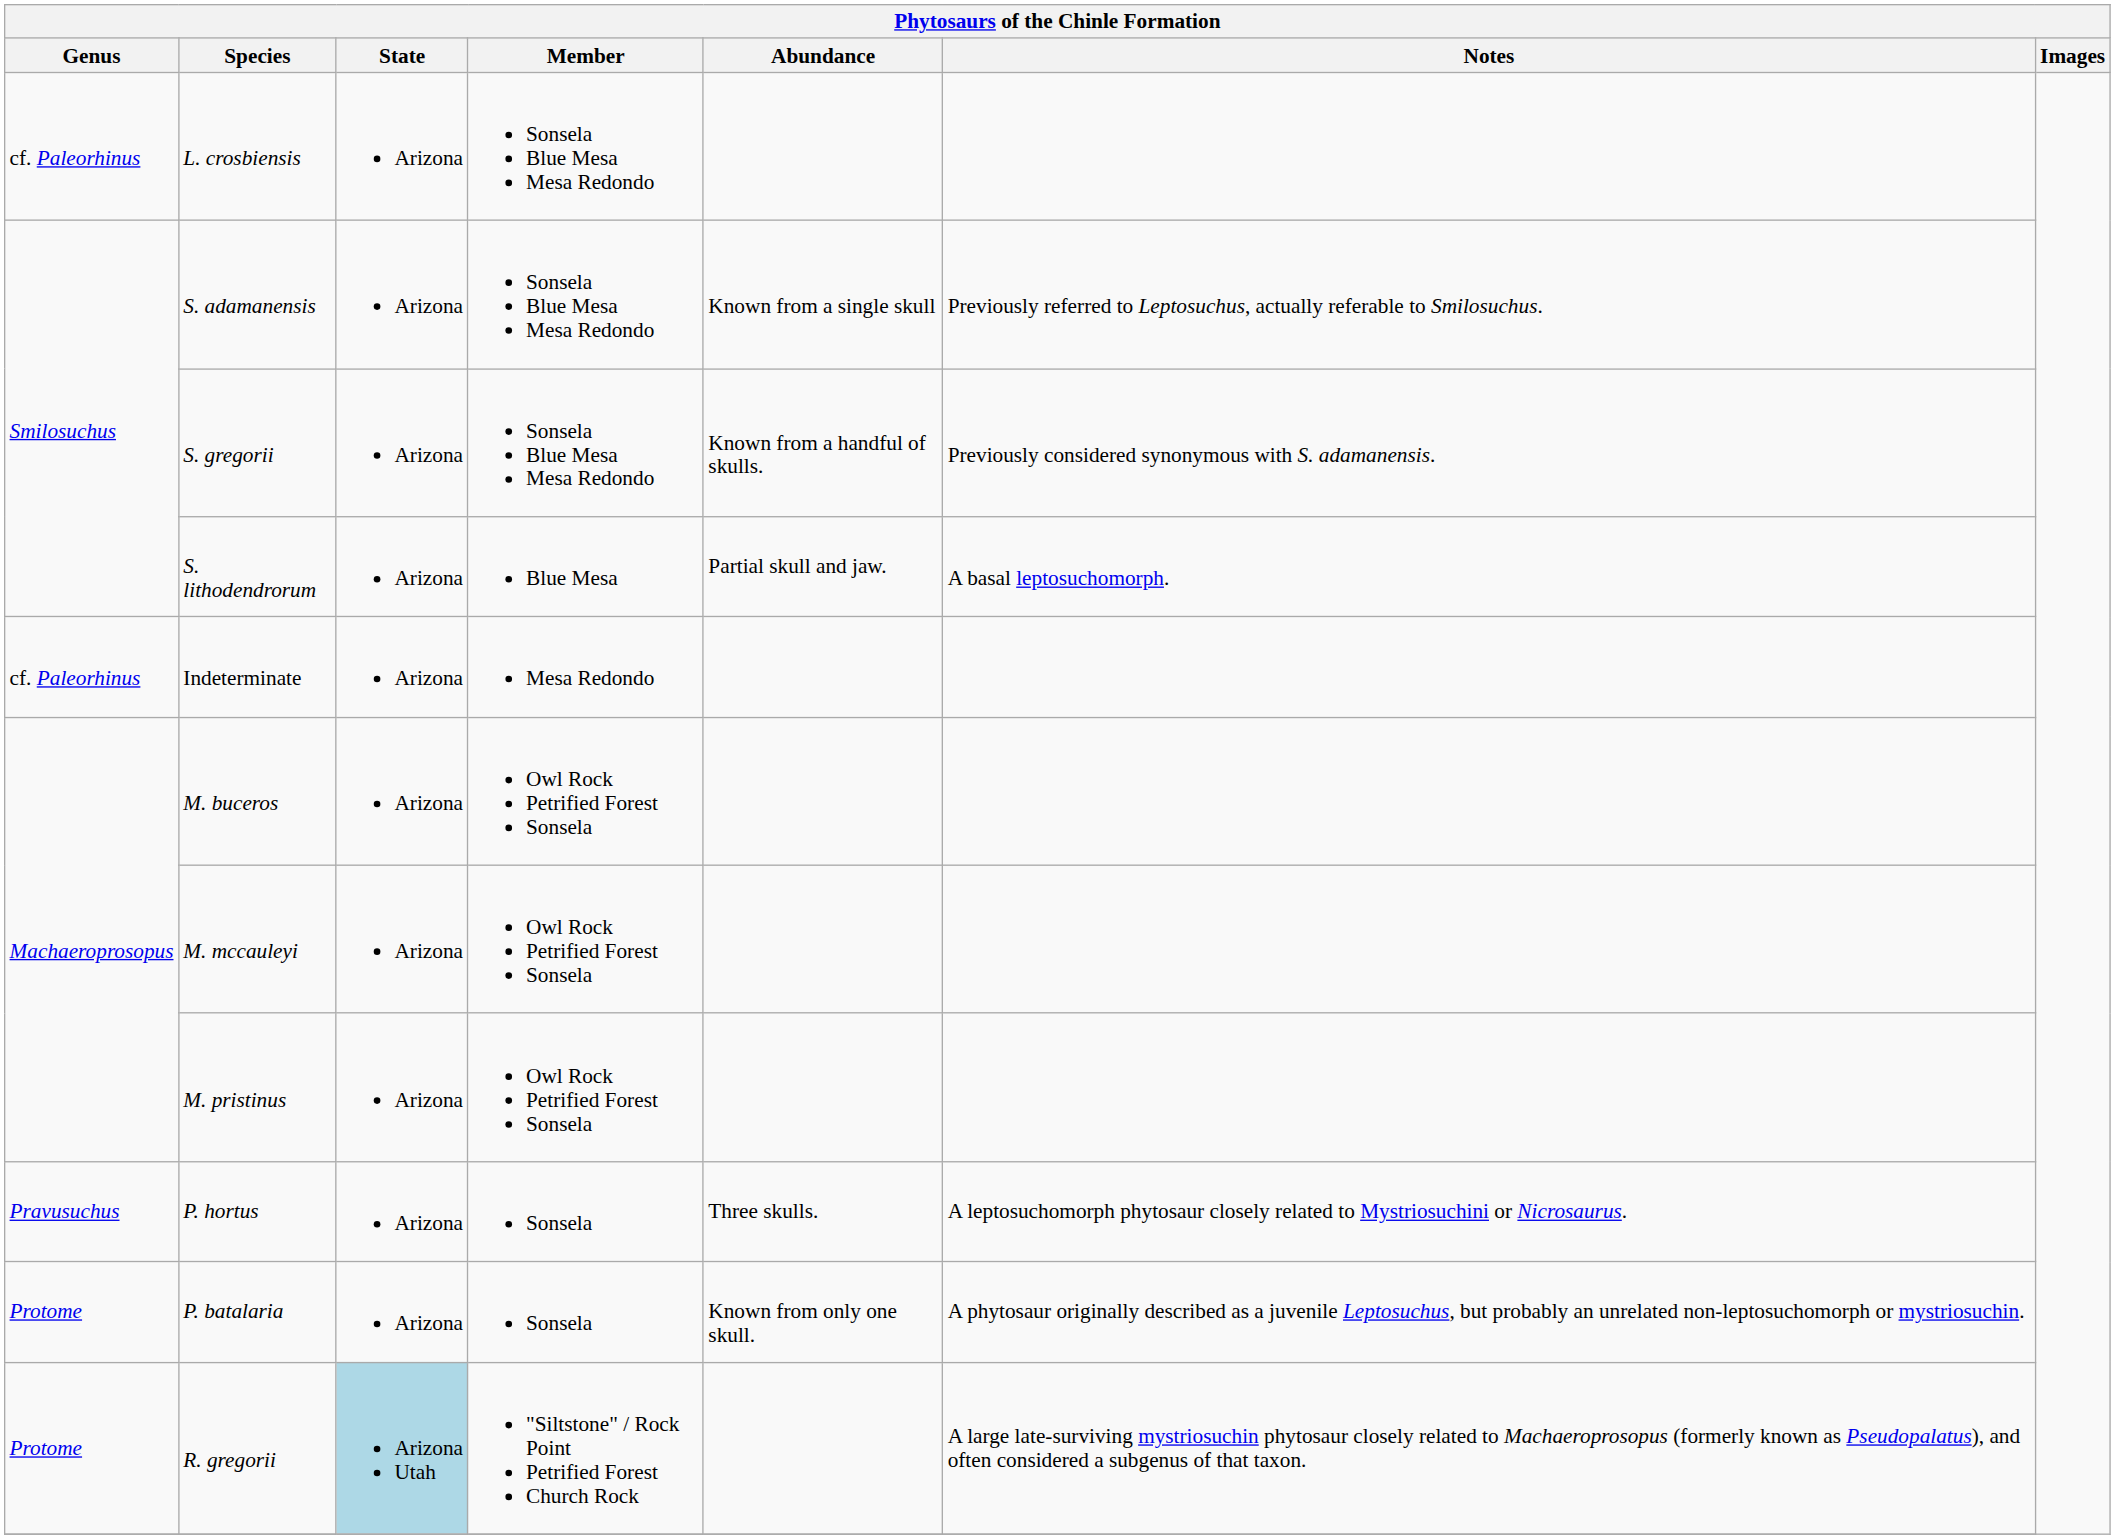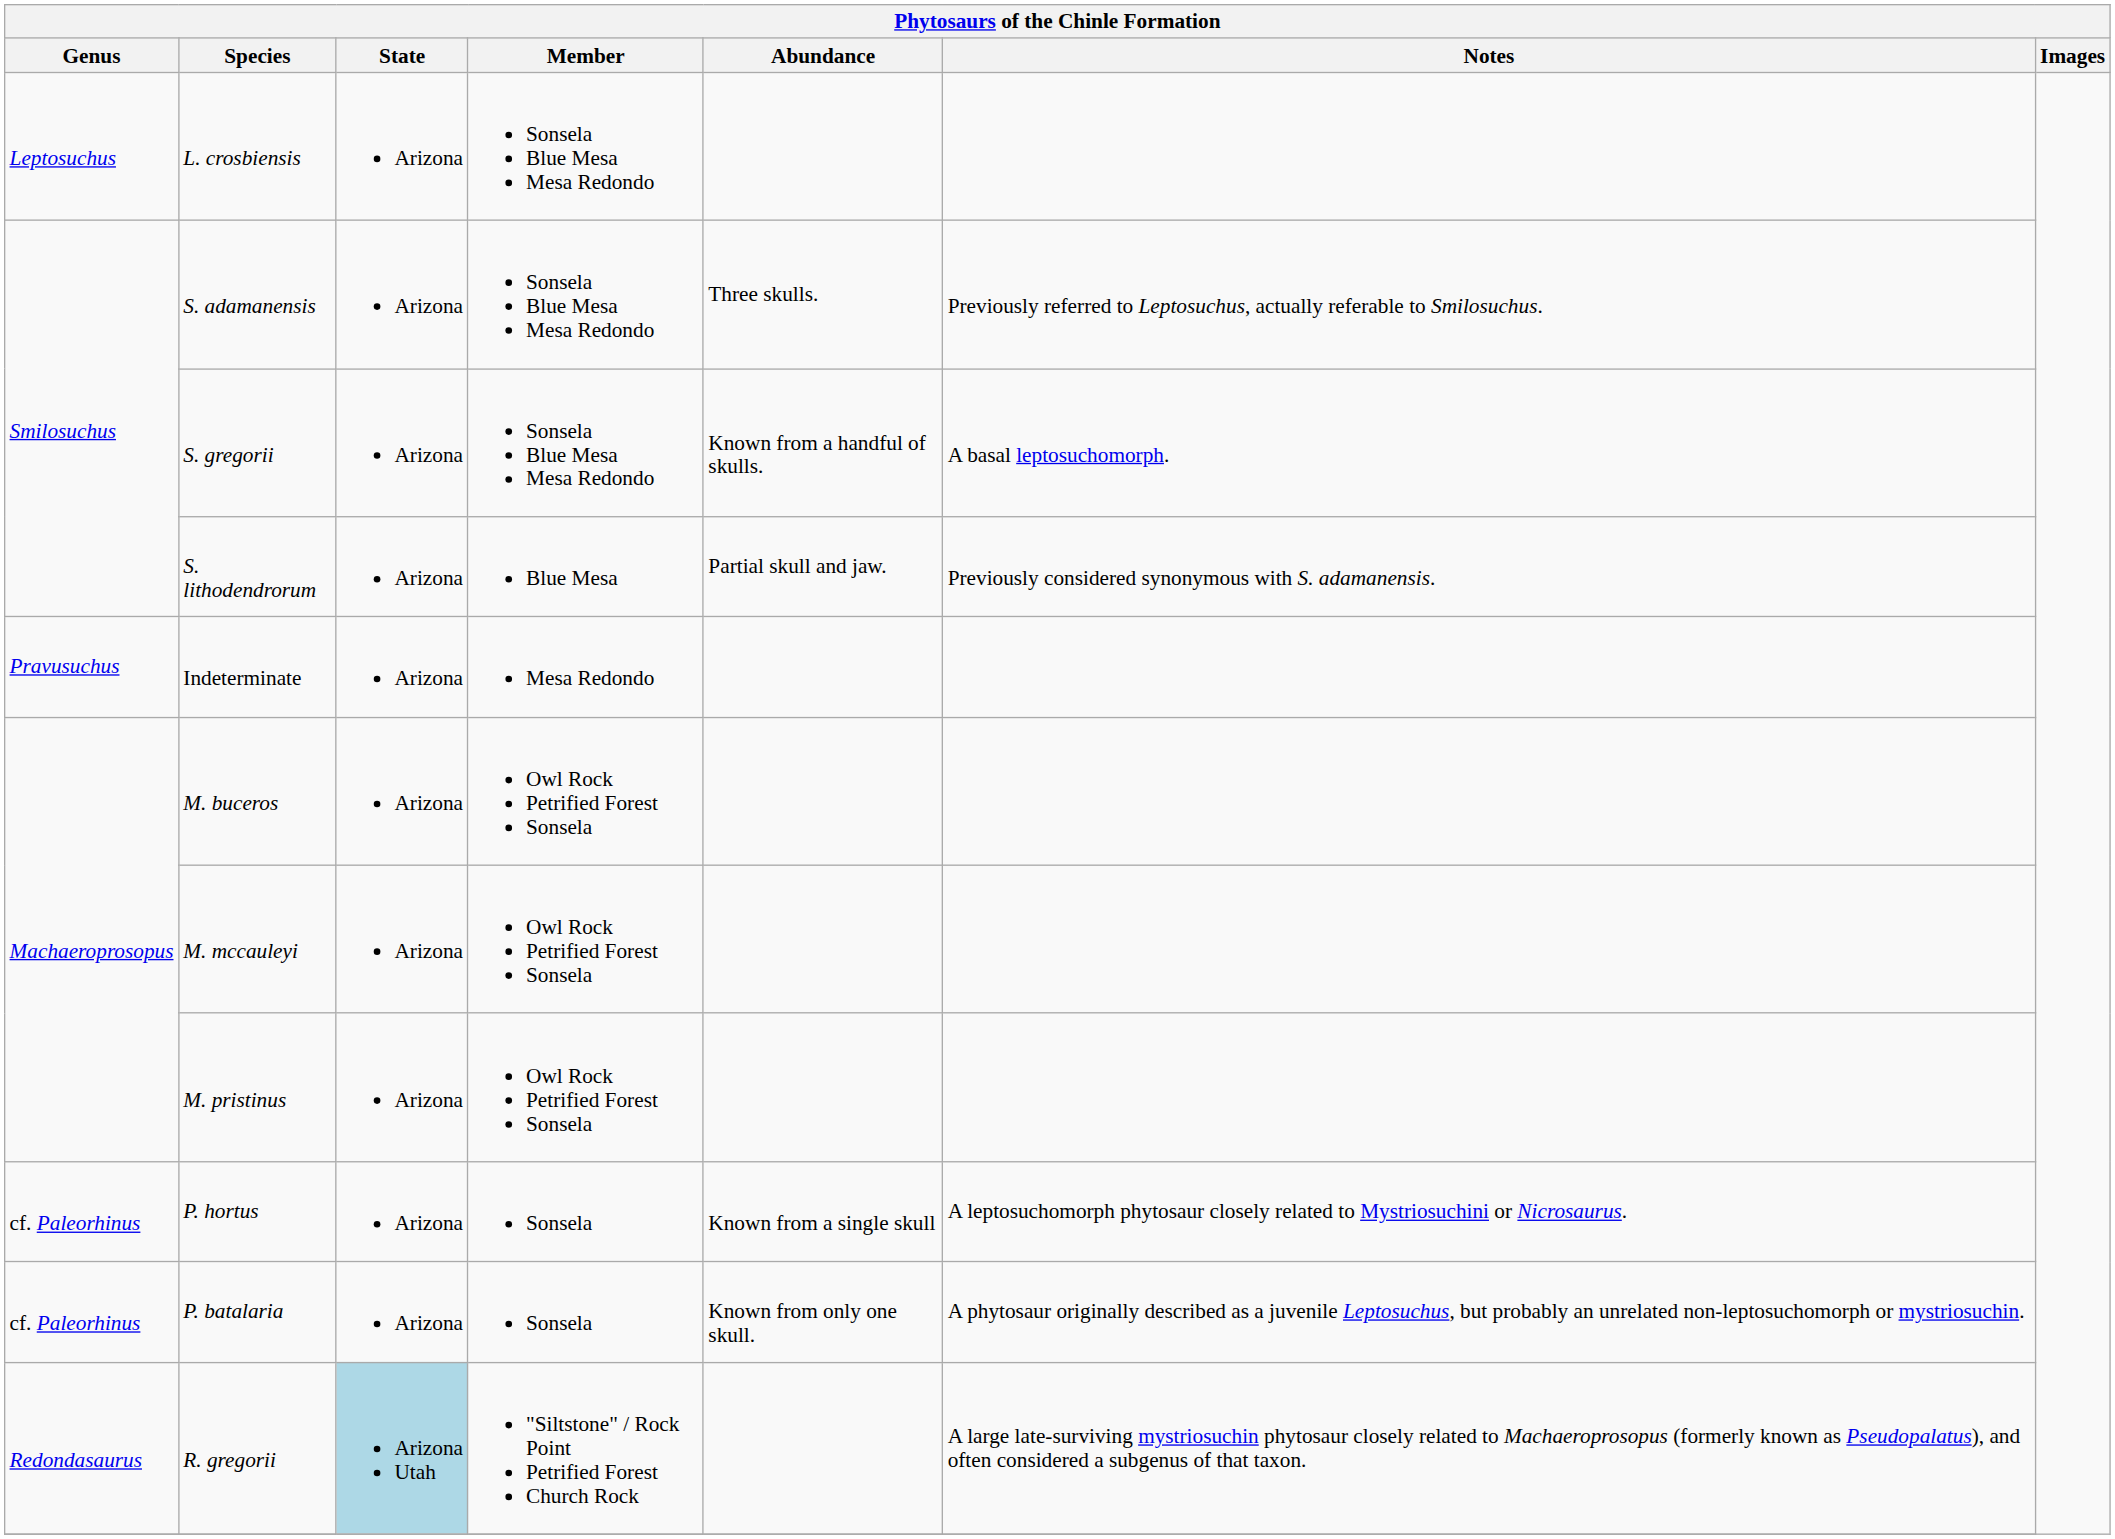(75, 158) cf. Paleorhinus -> (63, 158) Leptosuchus
(822, 306) Known from a single skull -> (763, 294) Three skulls.
(1191, 454) Previously considered synonymous with S. adamanensis. -> (1058, 454) A basal leptosuchomorph.
(1058, 578) A basal leptosuchomorph. -> (1191, 578) Previously considered synonymous with S. adamanensis.
(75, 678) cf. Paleorhinus -> (65, 666) Pravusuchus
(65, 1211) Pravusuchus -> (75, 1223) cf. Paleorhinus
(763, 1211) Three skulls. -> (822, 1223) Known from a single skull
(46, 1311) Protome -> (75, 1323) cf. Paleorhinus
(46, 1447) Protome -> (76, 1459) Redondasaurus
